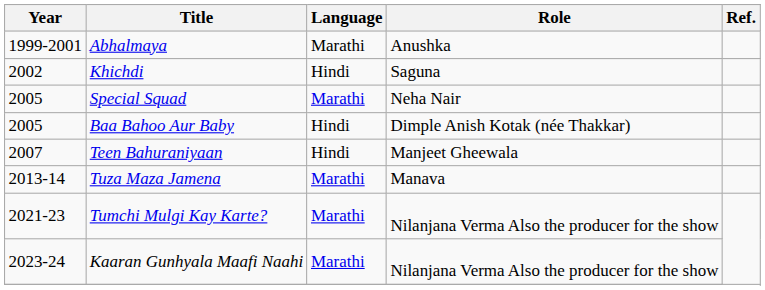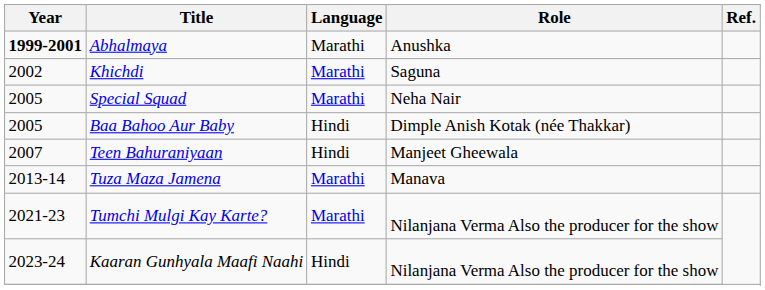(45, 44) normal -> (45, 44) bold
(330, 71) Hindi -> (338, 71) Marathi
(338, 261) Marathi -> (330, 261) Hindi
